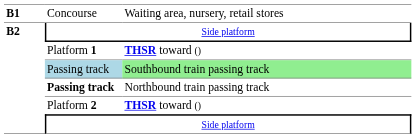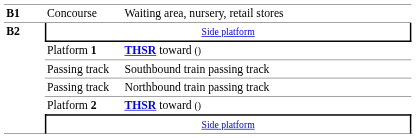(78, 69) lightblue background -> (78, 69) no background
(197, 69) lightgreen background -> (197, 69) no background
(81, 87) bold -> (78, 87) normal
